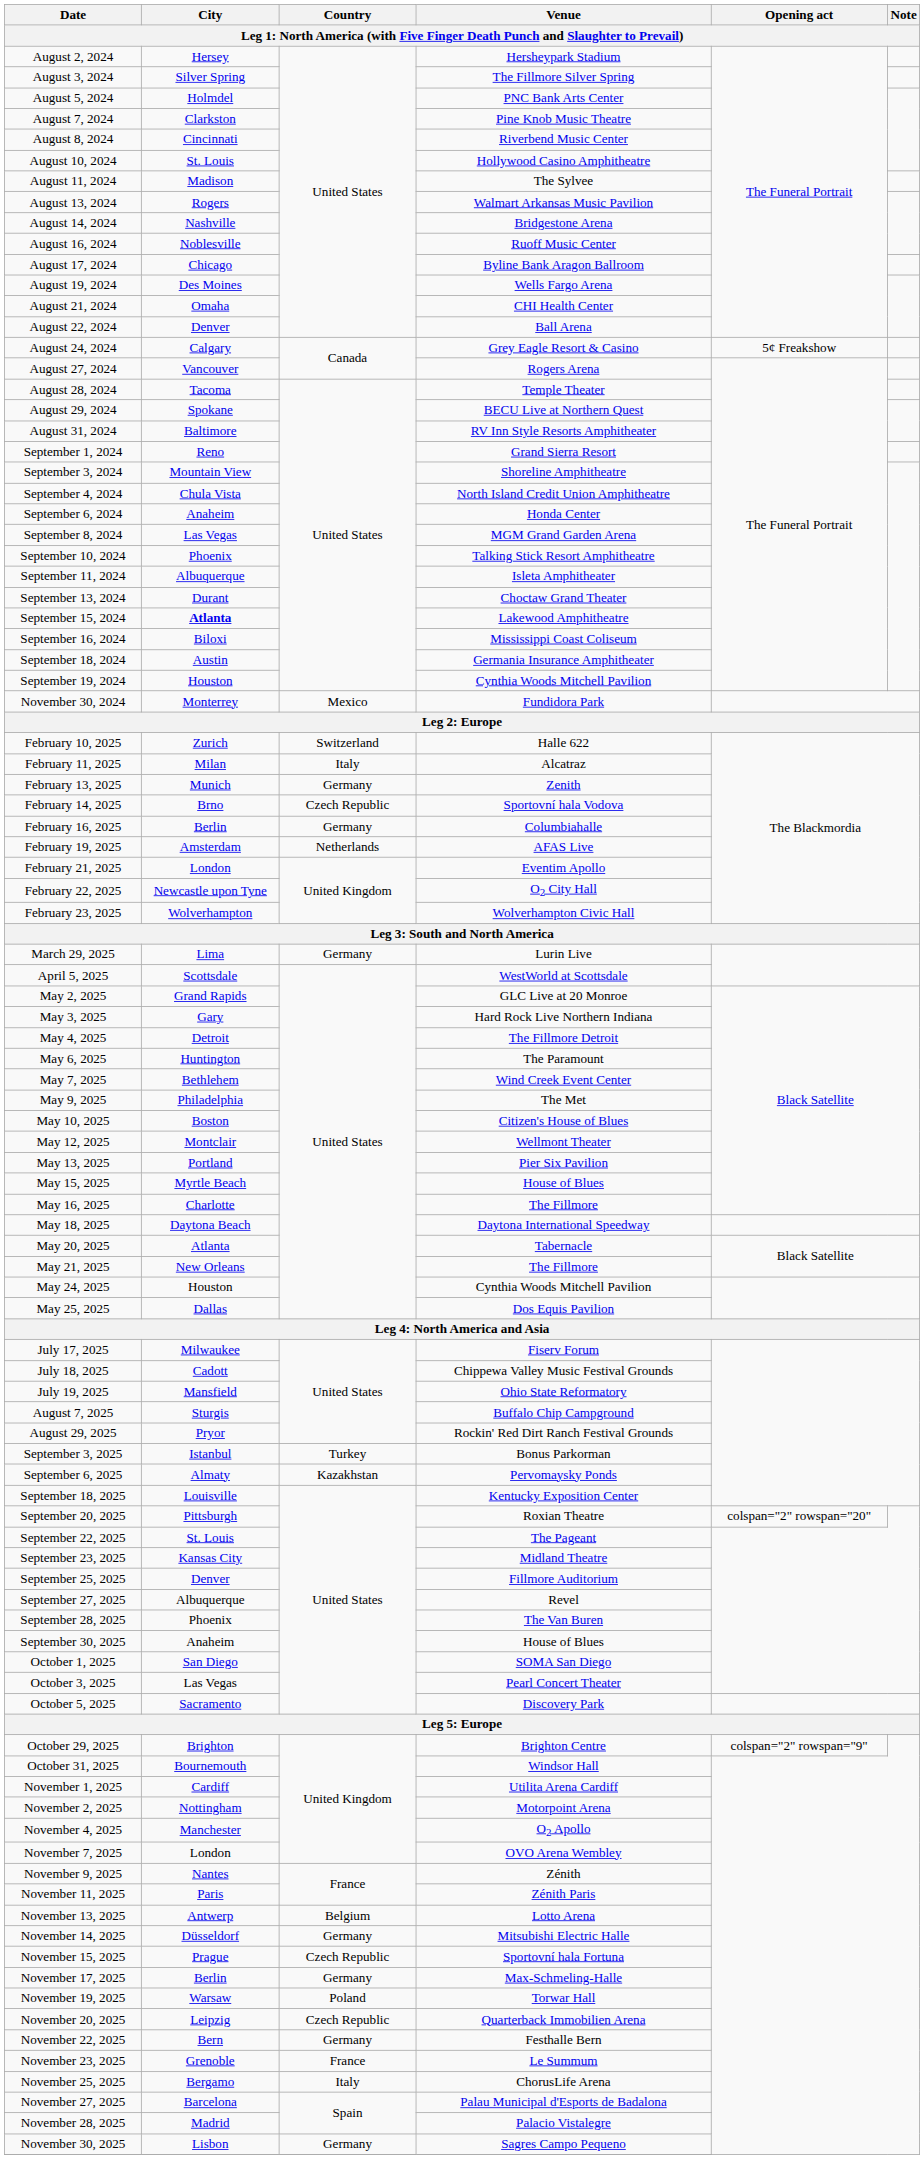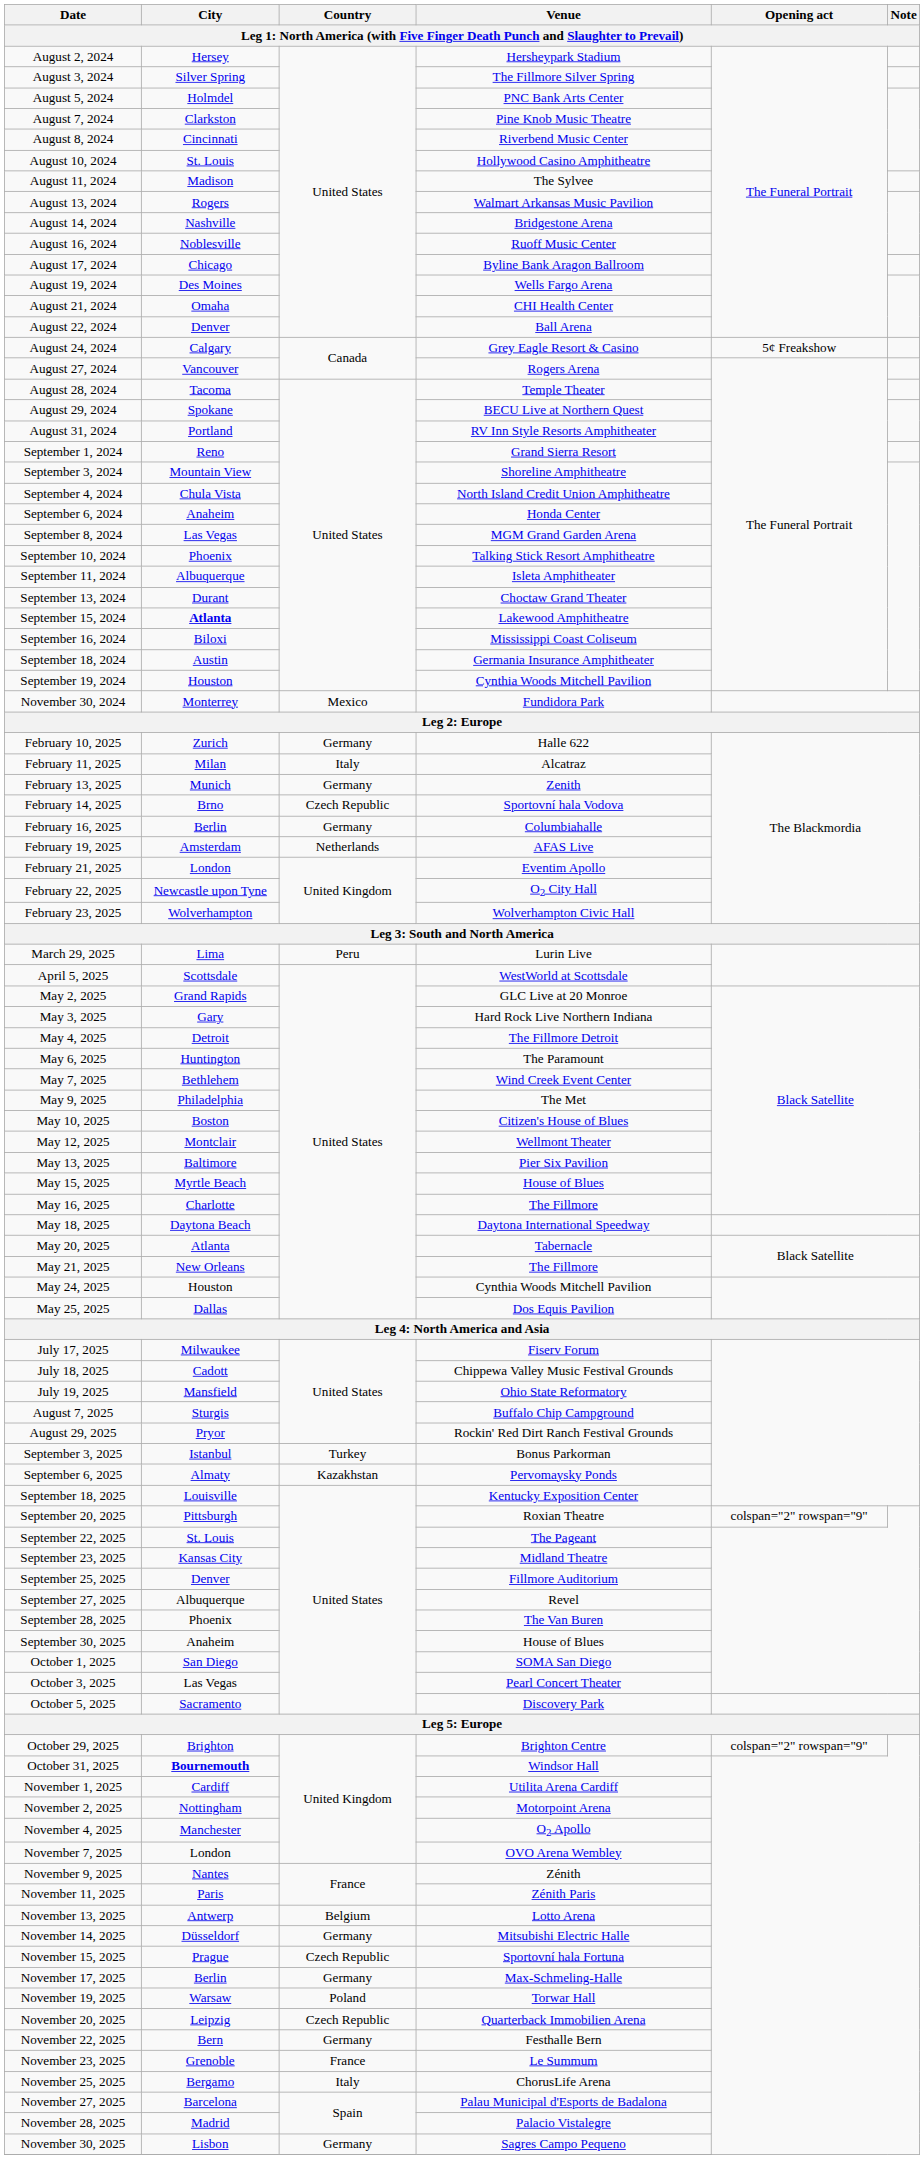(210, 431) Baltimore -> (210, 431) Portland
(348, 743) Switzerland -> (348, 743) Germany
(348, 954) Germany -> (348, 954) Peru
(210, 1162) Portland -> (210, 1162) Baltimore
(799, 1516) colspan="2" rowspan="20" -> (799, 1516) colspan="2" rowspan="9"
(210, 1766) normal -> (210, 1766) bold
